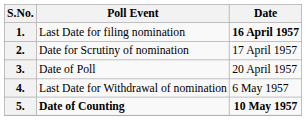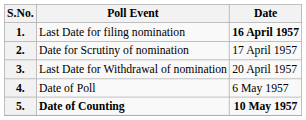(67, 69) Date of Poll -> (133, 69) Last Date for Withdrawal of nomination
(133, 87) Last Date for Withdrawal of nomination -> (67, 87) Date of Poll
